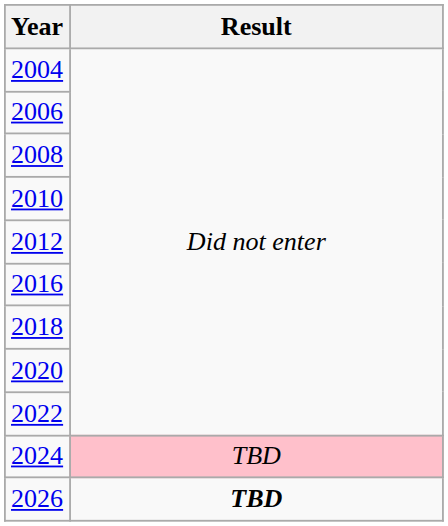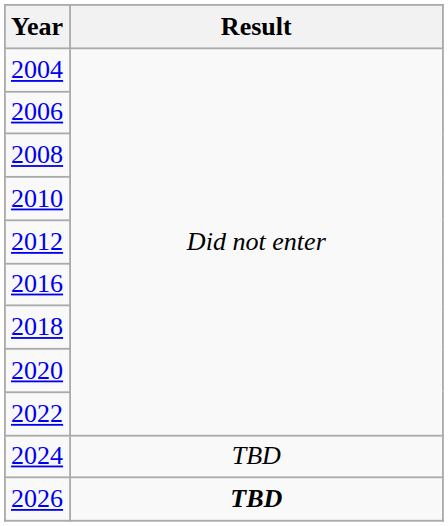(256, 456) pink background -> (256, 456) no background
